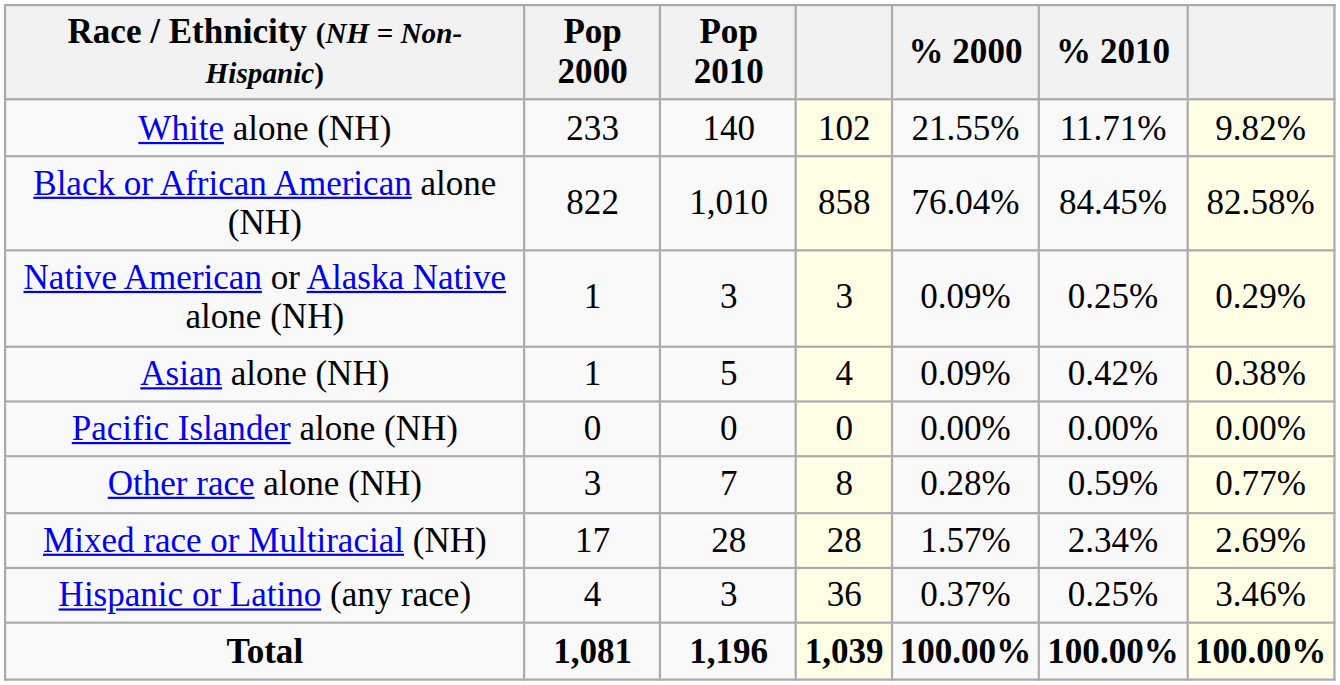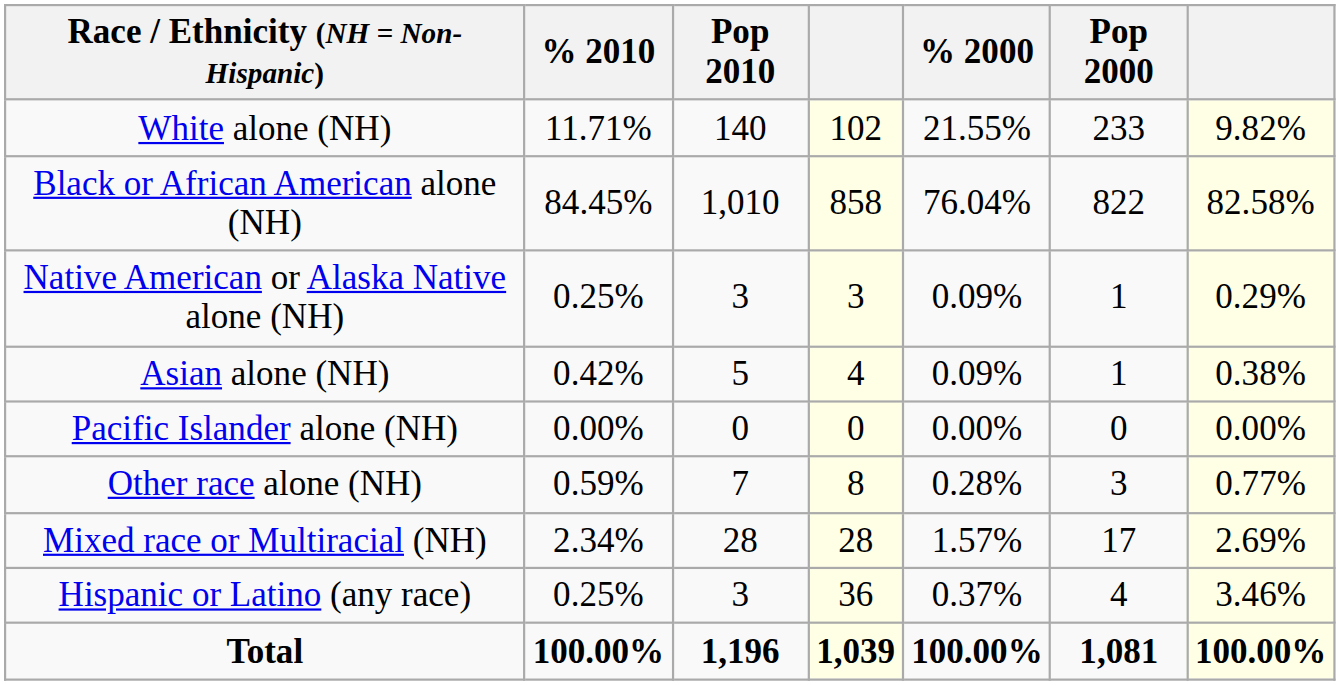columns swapped: (593, 51) <-> (1113, 51)
